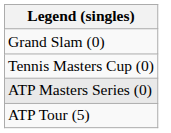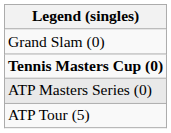(81, 66) normal -> (86, 66) bold
